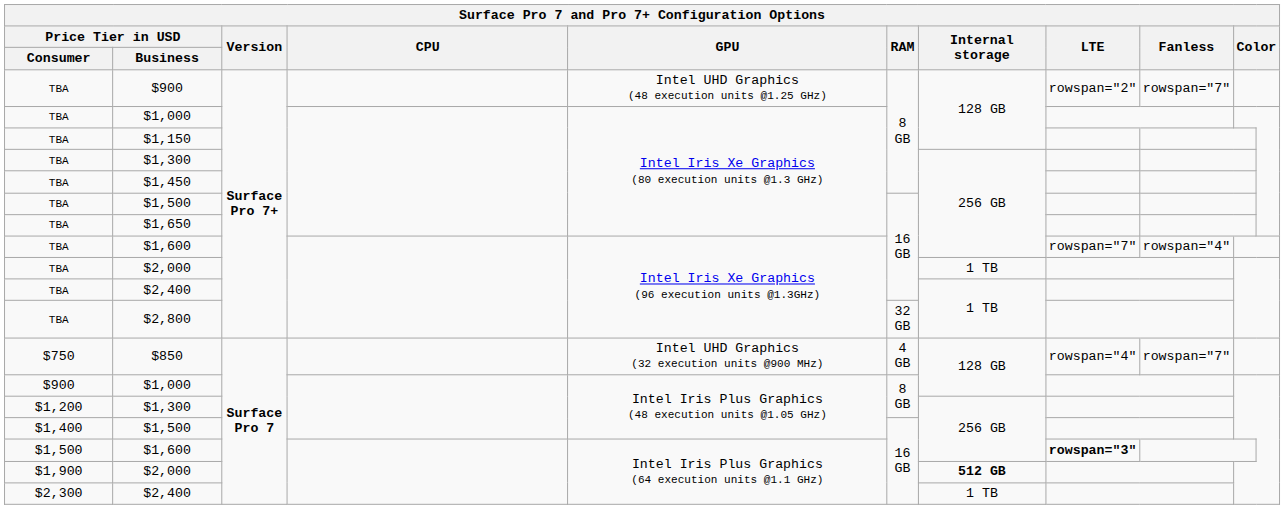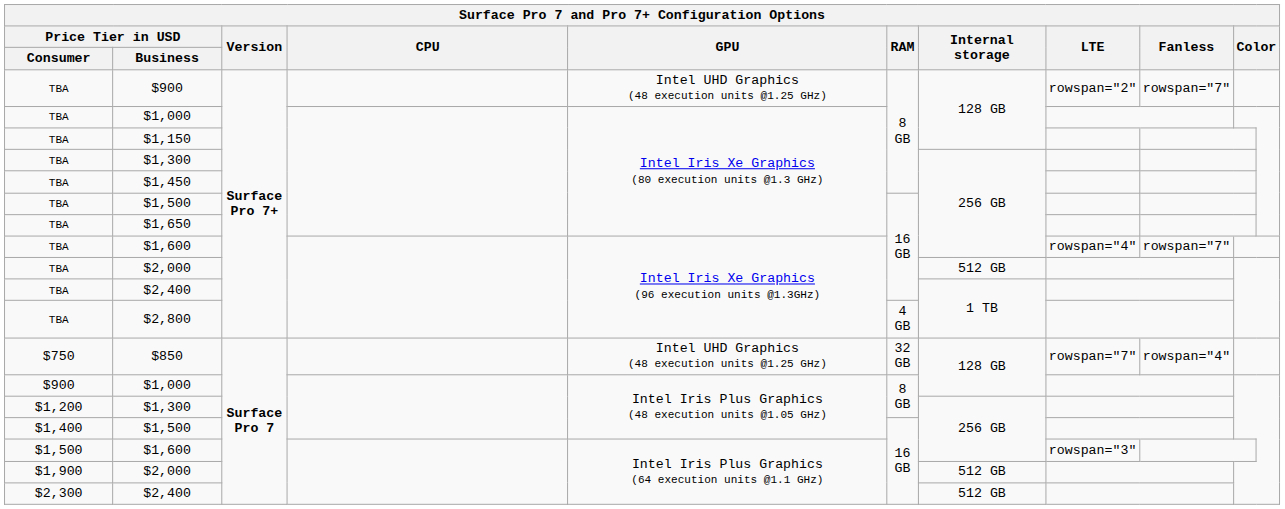(1093, 247) rowspan="7" -> (1093, 247) rowspan="4"
(1186, 247) rowspan="4" -> (1186, 247) rowspan="7"
(982, 268) 1 TB -> (982, 268) 512 GB
(902, 319) 32 GB -> (902, 319) 4 GB
(727, 356) Intel UHD Graphics (32 execution units @900 MHz) -> (727, 356) Intel UHD Graphics (48 execution units @1.25 GHz)
(902, 356) 4 GB -> (902, 356) 32 GB
(1093, 356) rowspan="4" -> (1093, 356) rowspan="7"
(1186, 356) rowspan="7" -> (1186, 356) rowspan="4"
(1093, 450) bold -> (1093, 450) normal
(982, 472) bold -> (982, 472) normal
(982, 493) 1 TB -> (982, 493) 512 GB
